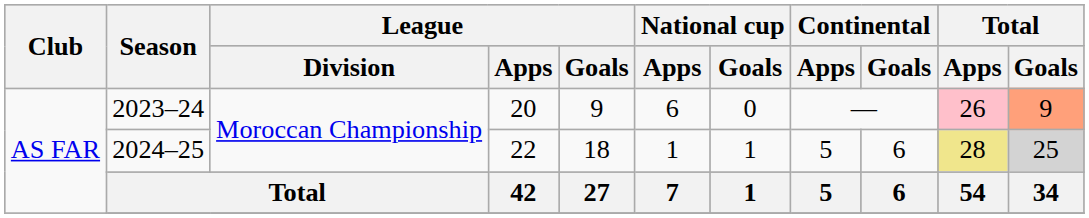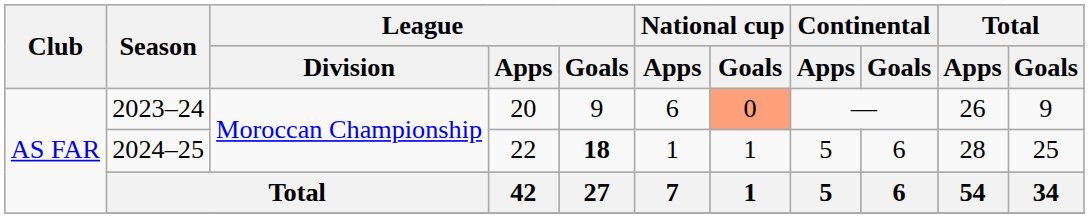(750, 108) no background -> (750, 108) lightsalmon background
(972, 108) pink background -> (972, 108) no background
(1046, 108) lightsalmon background -> (1046, 108) no background
(597, 150) normal -> (597, 150) bold
(972, 150) khaki background -> (972, 150) no background
(1046, 150) lightgrey background -> (1046, 150) no background
